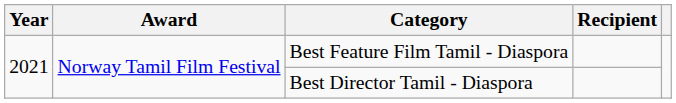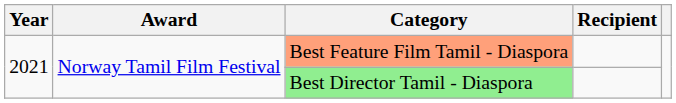(429, 51) no background -> (429, 51) lightsalmon background
(411, 82) no background -> (411, 82) lightgreen background
